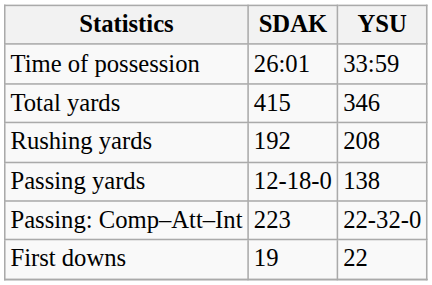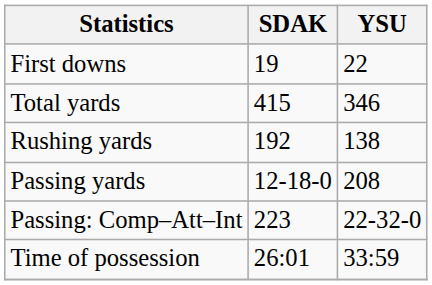rows swapped: (68, 259) <-> (105, 63)
(362, 141) 208 -> (362, 141) 138
(362, 180) 138 -> (362, 180) 208
